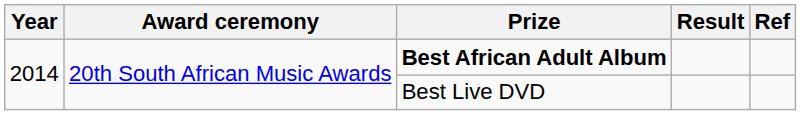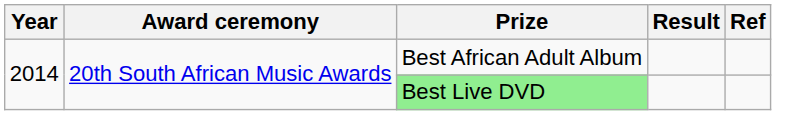(534, 57) bold -> (522, 57) normal
(473, 92) no background -> (473, 92) lightgreen background
